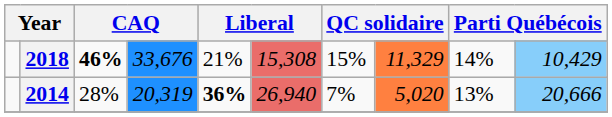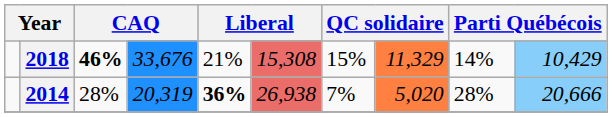(286, 94) 26,940 -> (286, 94) 26,938
(474, 94) 13% -> (474, 94) 28%
